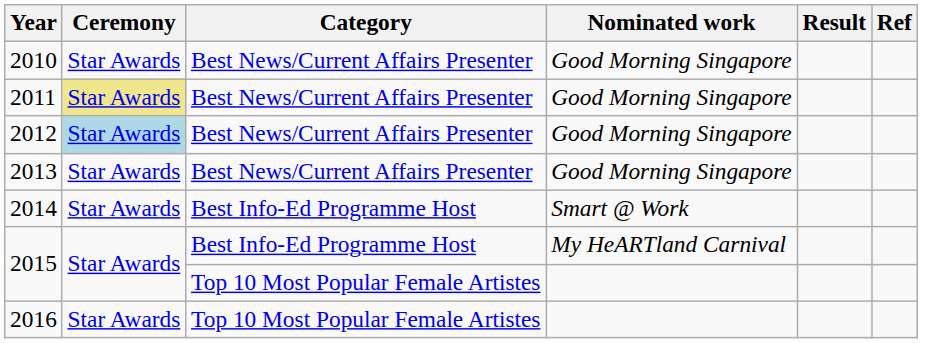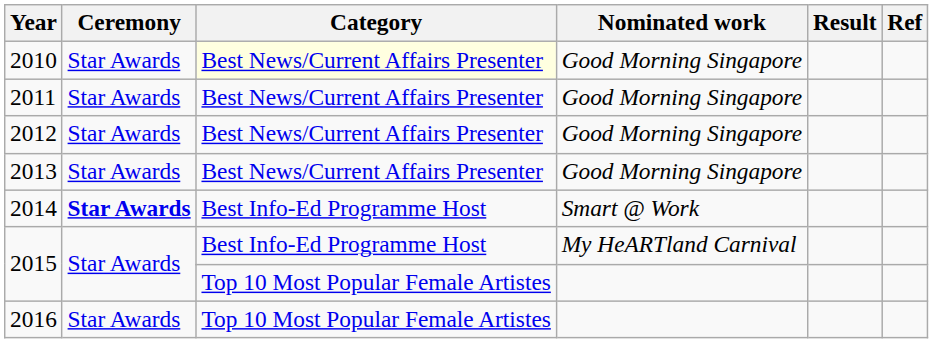(362, 60) no background -> (372, 60) lightyellow background
(124, 97) khaki background -> (124, 97) no background
(124, 134) lightblue background -> (124, 134) no background
(124, 208) normal -> (129, 208) bold
